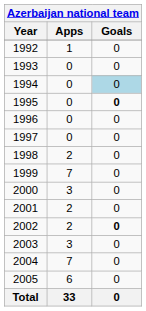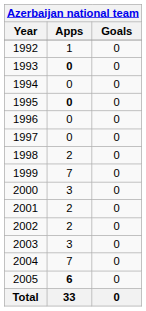(69, 66) normal -> (69, 66) bold
(117, 84) lightblue background -> (117, 84) no background
(69, 102) normal -> (69, 102) bold
(117, 102) bold -> (117, 102) normal
(117, 226) bold -> (117, 226) normal
(69, 279) normal -> (69, 279) bold
